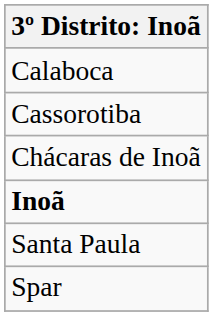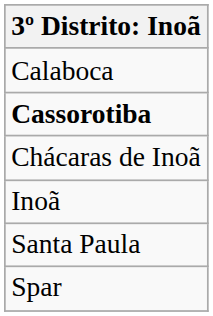(76, 113) normal -> (81, 113) bold
(38, 200) bold -> (36, 200) normal
